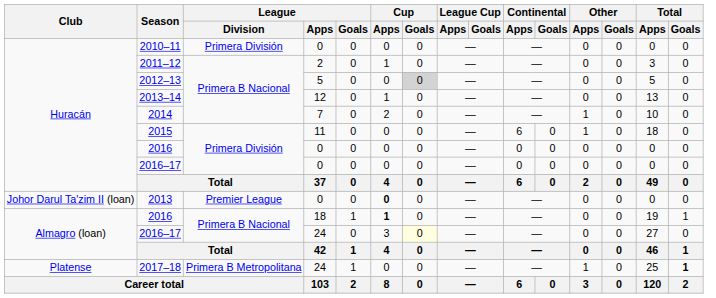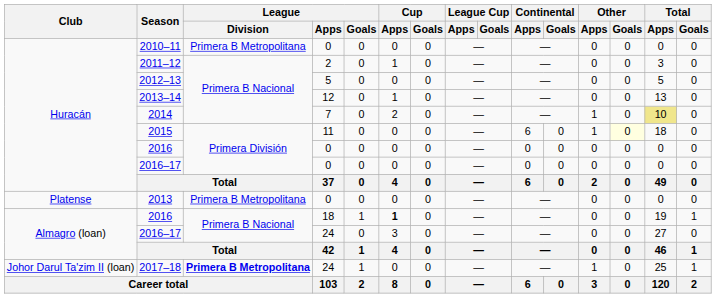(244, 47) Primera División -> (248, 47) Primera B Metropolitana
(420, 81) lightgrey background -> (428, 81) no background
(652, 115) no background -> (661, 115) khaki background
(619, 132) no background -> (627, 132) lightyellow background
(71, 200) Johor Darul Ta'zim II (loan) -> (71, 200) Platense
(244, 200) Premier League -> (248, 200) Primera B Metropolitana
(386, 200) bold -> (395, 200) normal
(420, 234) lightyellow background -> (428, 234) no background
(71, 268) Platense -> (71, 268) Johor Darul Ta'zim II (loan)
(244, 268) normal -> (248, 268) bold
(686, 268) bold -> (694, 268) normal
